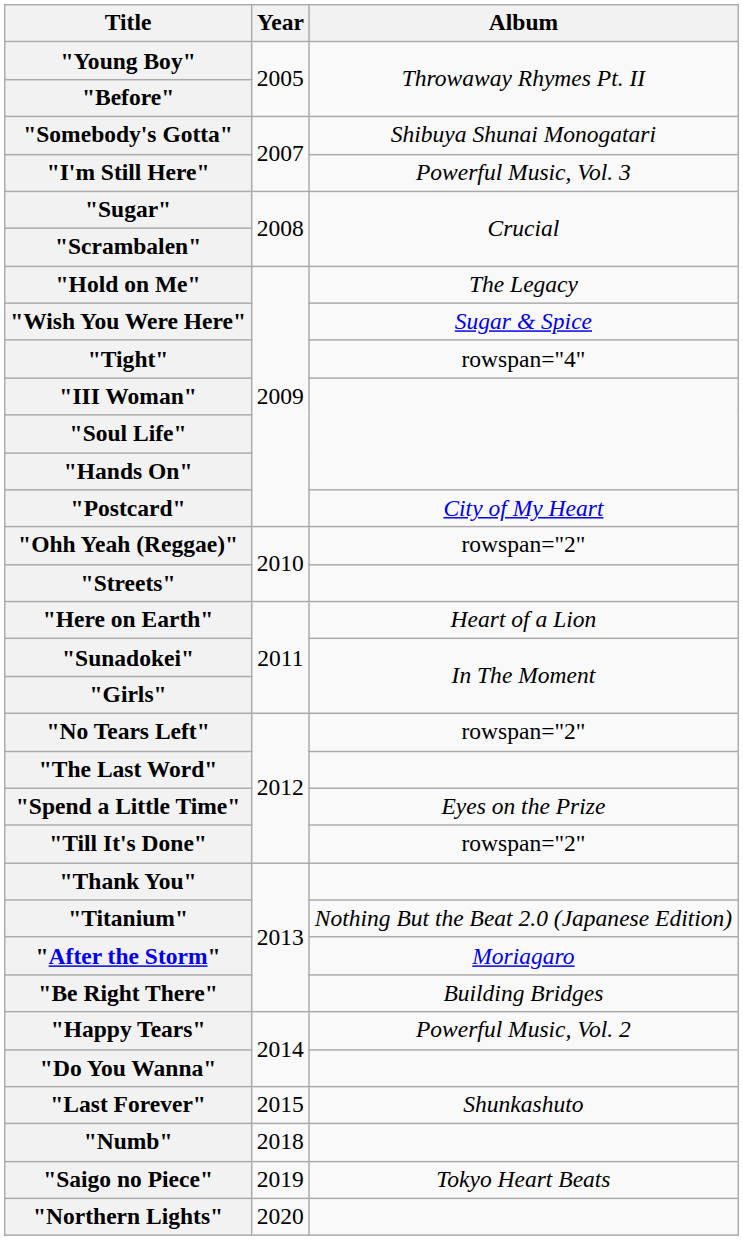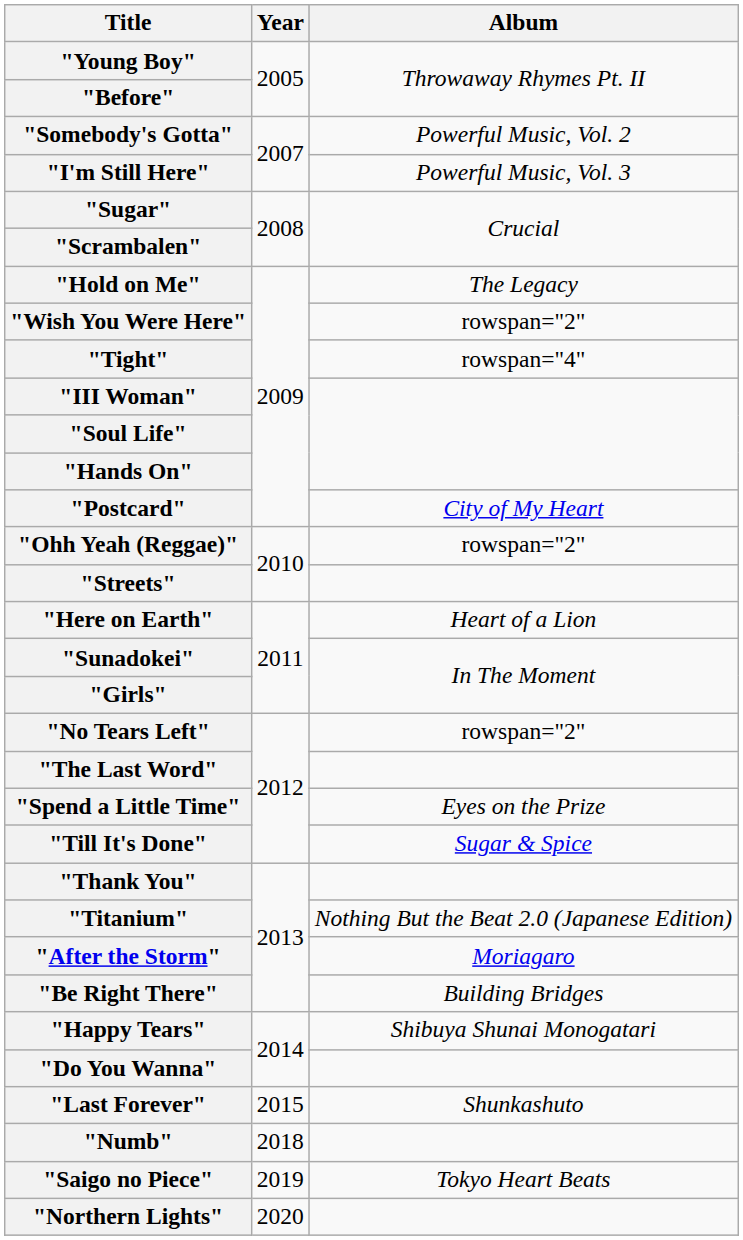(523, 135) Shibuya Shunai Monogatari -> (523, 135) Powerful Music, Vol. 2
(523, 321) Sugar & Spice -> (523, 321) rowspan="2"
(523, 843) rowspan="2" -> (523, 843) Sugar & Spice
(523, 1030) Powerful Music, Vol. 2 -> (523, 1030) Shibuya Shunai Monogatari
